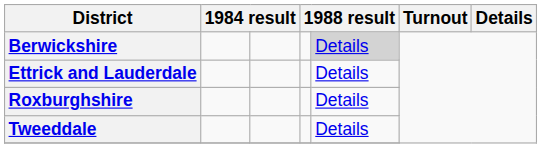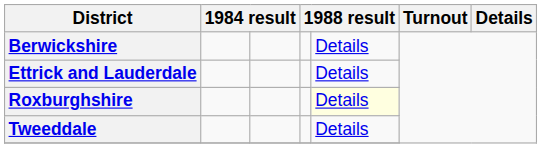(342, 45) lightgrey background -> (342, 45) no background
(342, 101) no background -> (342, 101) lightyellow background
